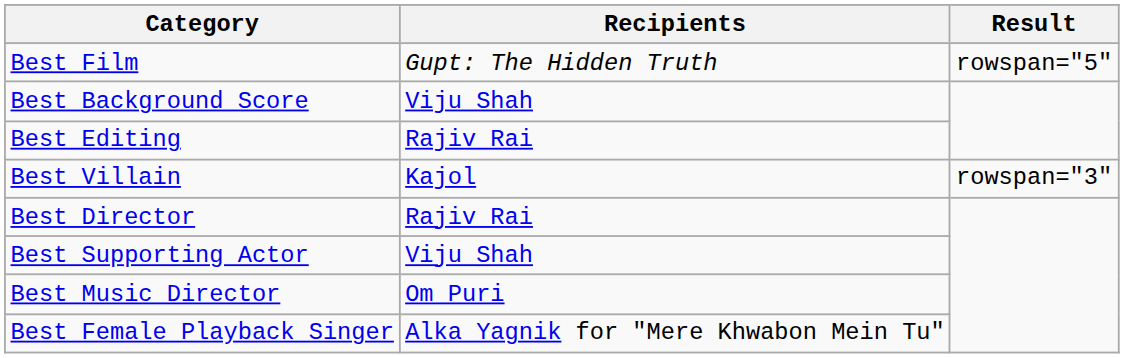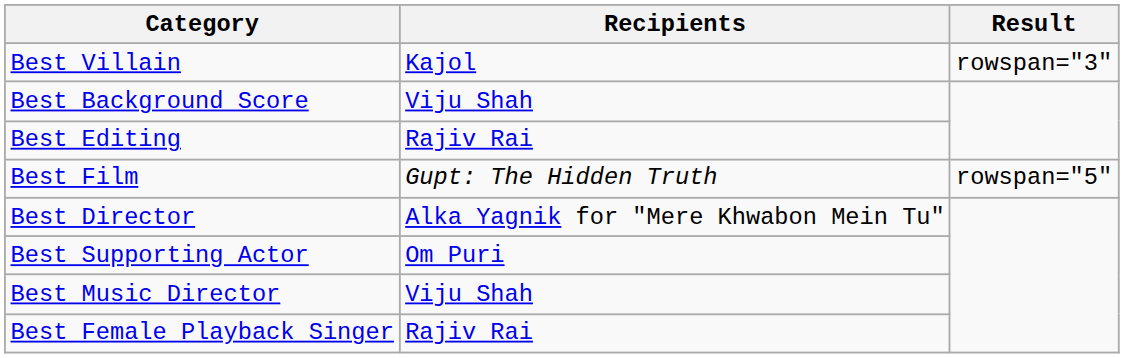rows swapped: (96, 178) <-> (74, 63)
(469, 217) Rajiv Rai -> (675, 217) Alka Yagnik for "Mere Khwabon Mein Tu"
(469, 256) Viju Shah -> (455, 256) Om Puri
(455, 294) Om Puri -> (469, 294) Viju Shah
(675, 333) Alka Yagnik for "Mere Khwabon Mein Tu" -> (469, 333) Rajiv Rai
